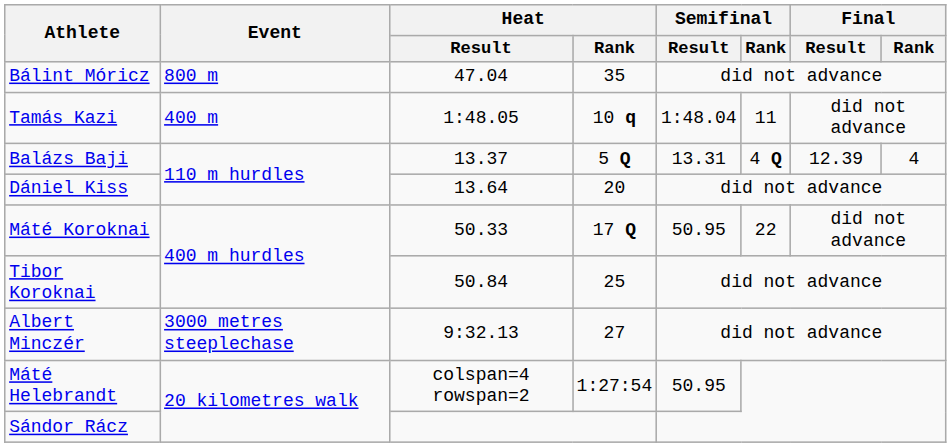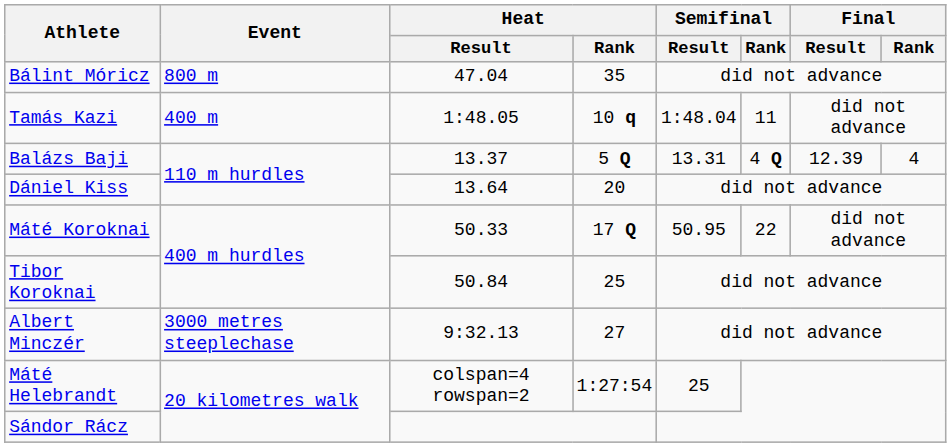(699, 386) 50.95 -> (699, 386) 25
